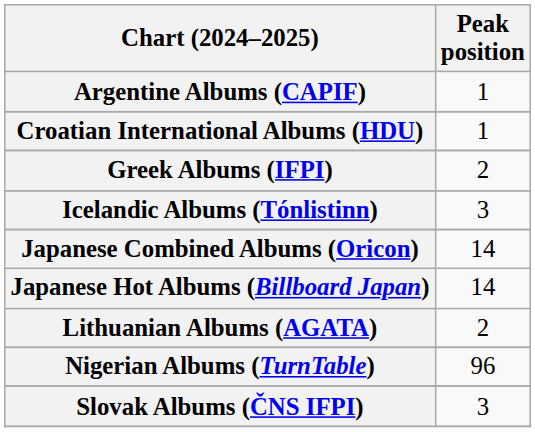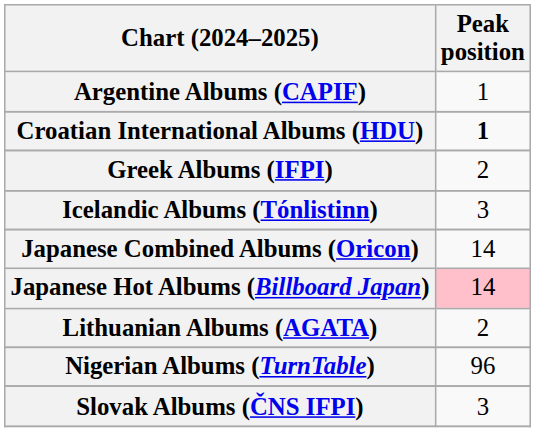(483, 130) normal -> (483, 130) bold
(483, 288) no background -> (483, 288) pink background
